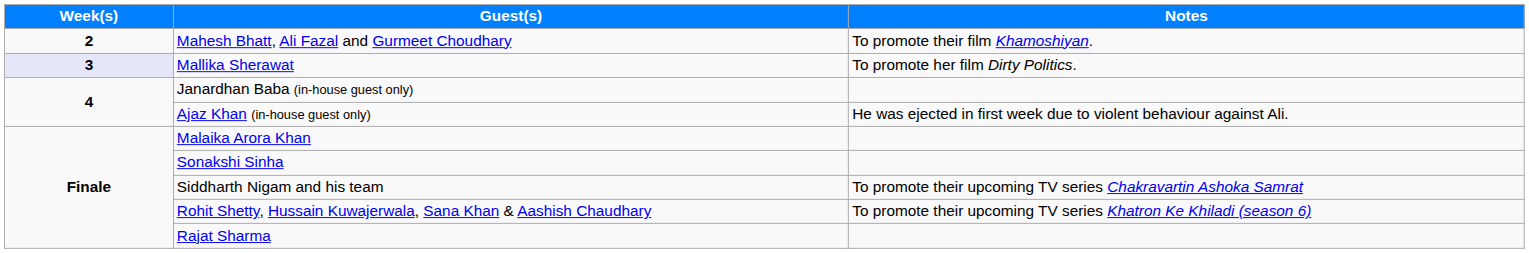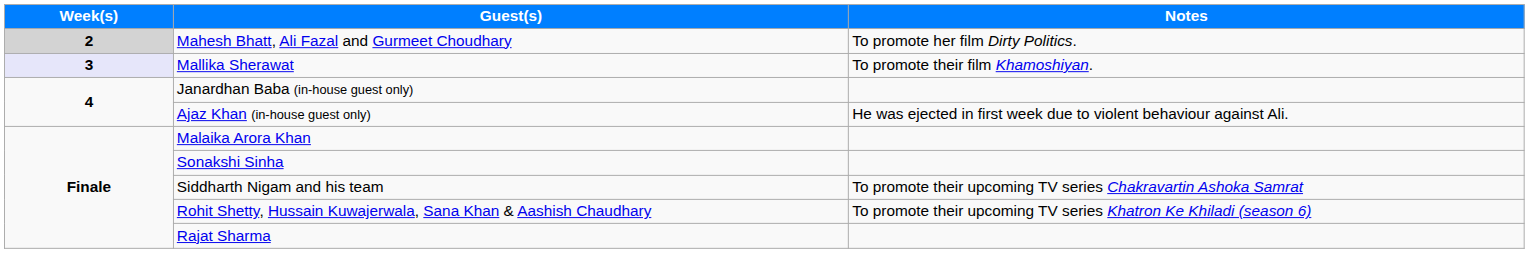(89, 41) no background -> (89, 41) lightgrey background
(973, 41) To promote their film Khamoshiyan. -> (965, 41) To promote her film Dirty Politics.
(965, 65) To promote her film Dirty Politics. -> (973, 65) To promote their film Khamoshiyan.
